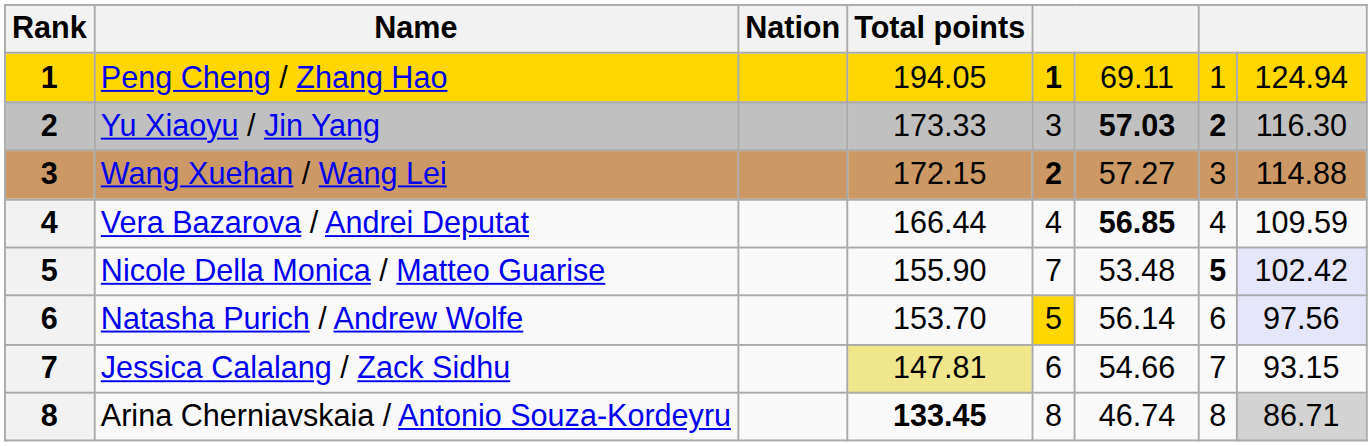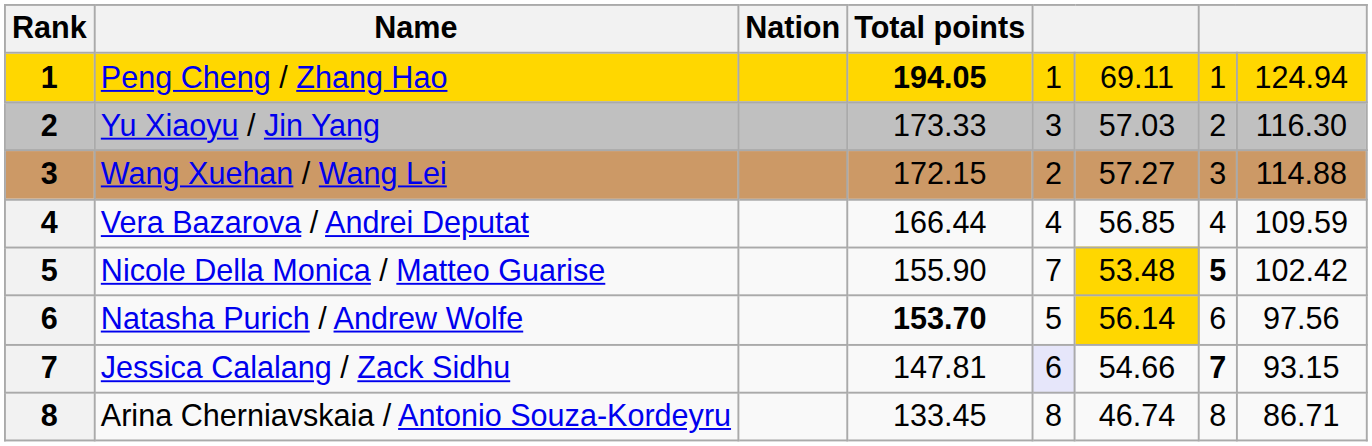(940, 77) normal -> (940, 77) bold
(1054, 77) bold -> (1054, 77) normal
(1137, 125) bold -> (1137, 125) normal
(1218, 125) bold -> (1218, 125) normal
(1054, 174) bold -> (1054, 174) normal
(1137, 222) bold -> (1137, 222) normal
(1137, 271) no background -> (1137, 271) gold background
(1301, 271) lavender background -> (1301, 271) no background
(940, 319) normal -> (940, 319) bold
(1054, 319) gold background -> (1054, 319) no background
(1137, 319) no background -> (1137, 319) gold background
(1301, 319) lavender background -> (1301, 319) no background
(940, 367) khaki background -> (940, 367) no background
(1054, 367) no background -> (1054, 367) lavender background
(1218, 367) normal -> (1218, 367) bold
(940, 416) bold -> (940, 416) normal
(1301, 416) lightgrey background -> (1301, 416) no background
